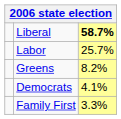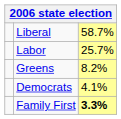(97, 32) bold -> (97, 32) normal
(94, 105) normal -> (94, 105) bold
